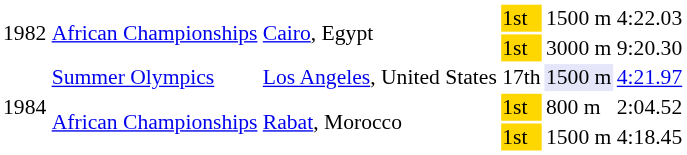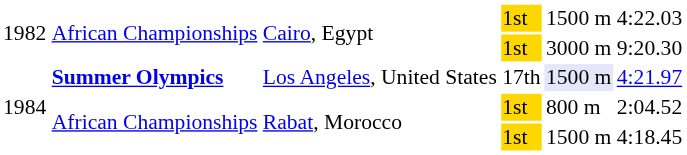(133, 77) normal -> (138, 77) bold
